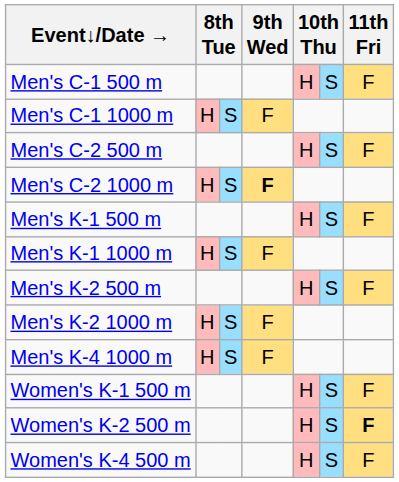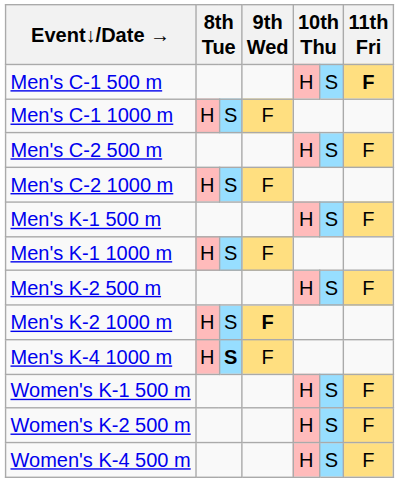(368, 81) normal -> (368, 81) bold
(268, 185) bold -> (268, 185) normal
(268, 322) normal -> (268, 322) bold
(231, 357) normal -> (231, 357) bold
(368, 425) bold -> (368, 425) normal
